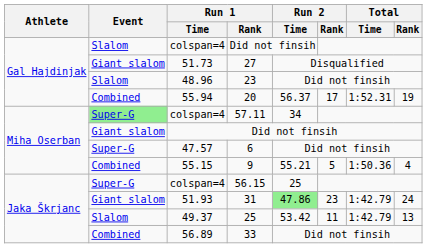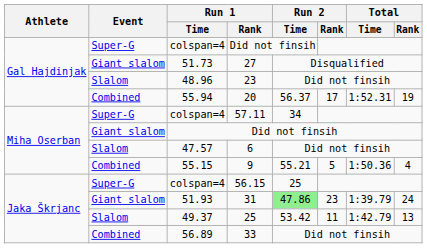(110, 46) Slalom -> (113, 46) Super-G
(113, 114) lightgreen background -> (113, 114) no background
(113, 148) Super-G -> (110, 148) Slalom
(370, 200) 1:42.79 -> (370, 200) 1:39.79
